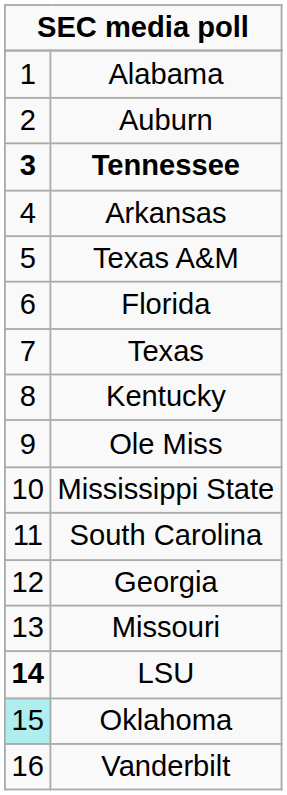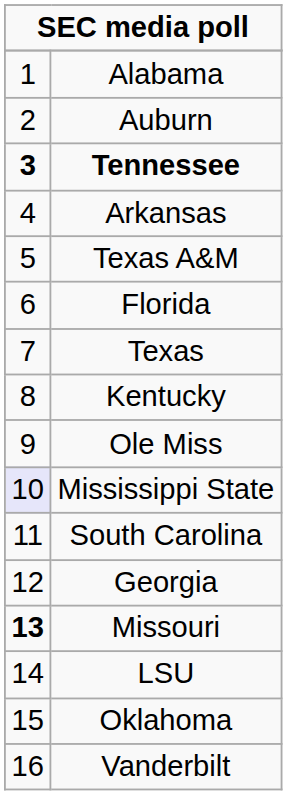(28, 489) no background -> (28, 489) lavender background
(28, 628) normal -> (28, 628) bold
(28, 674) bold -> (28, 674) normal
(28, 720) paleturquoise background -> (28, 720) no background
